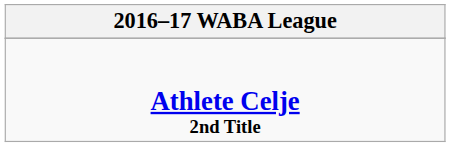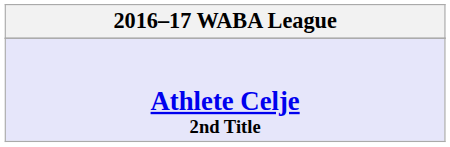(225, 110) no background -> (225, 110) lavender background
